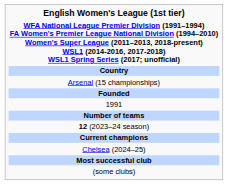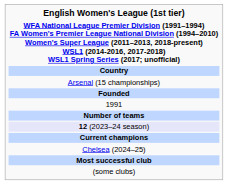(114, 127) no background -> (114, 127) lavender background
